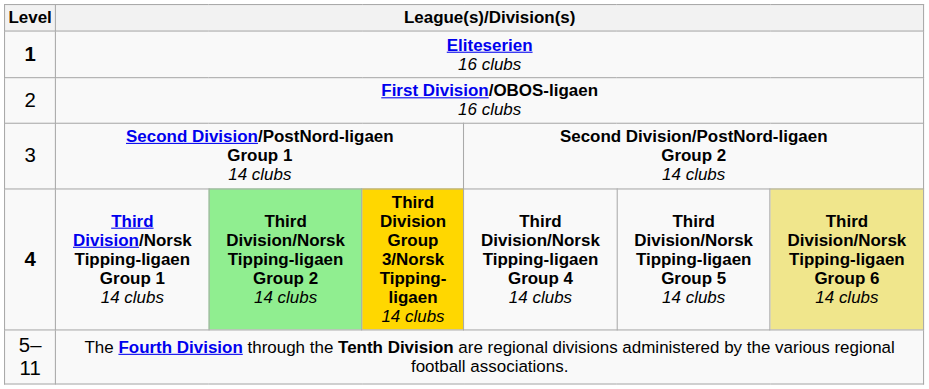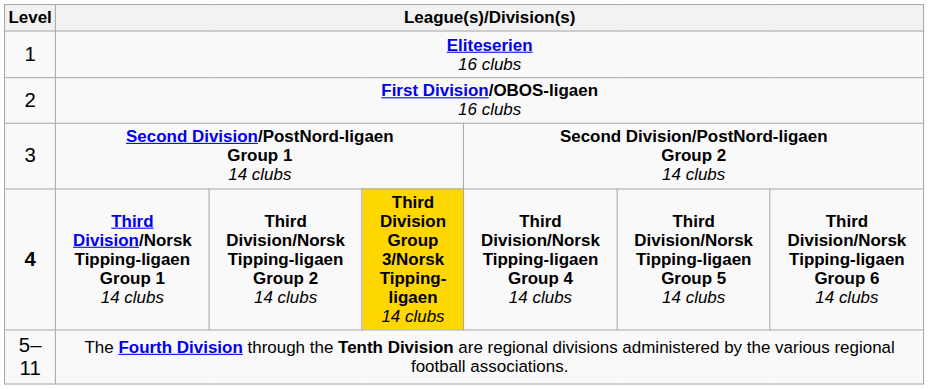(30, 54) bold -> (30, 54) normal
(286, 259) lightgreen background -> (286, 259) no background
(847, 259) khaki background -> (847, 259) no background
